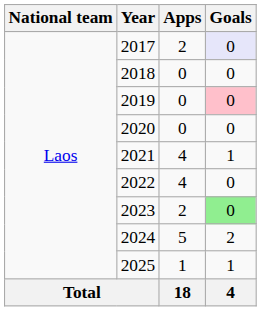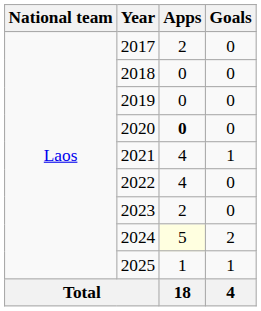(231, 45) lavender background -> (231, 45) no background
(231, 100) pink background -> (231, 100) no background
(182, 127) normal -> (182, 127) bold
(231, 210) lightgreen background -> (231, 210) no background
(182, 237) no background -> (182, 237) lightyellow background
